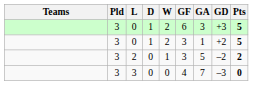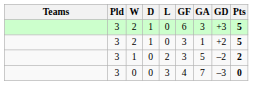columns swapped: (167, 12) <-> (134, 12)
